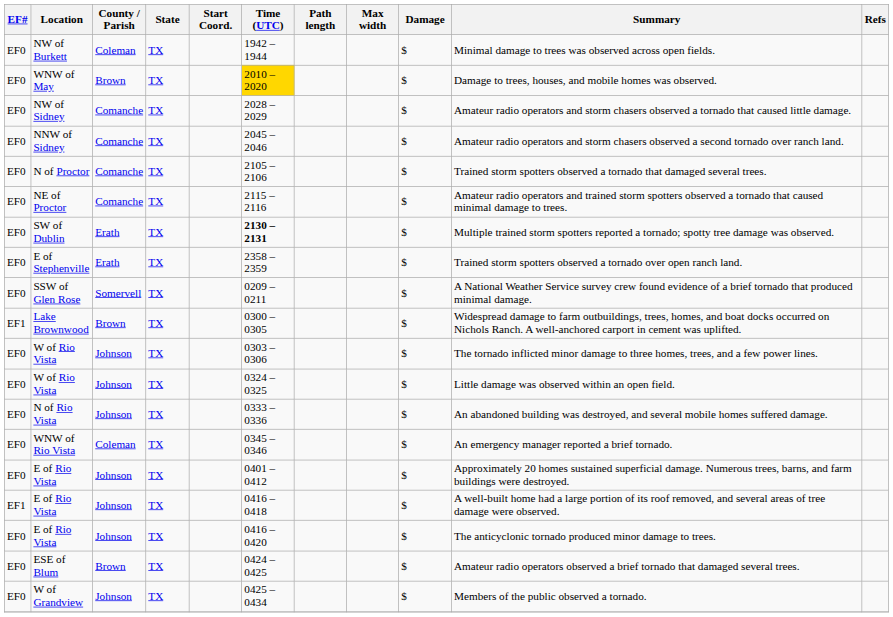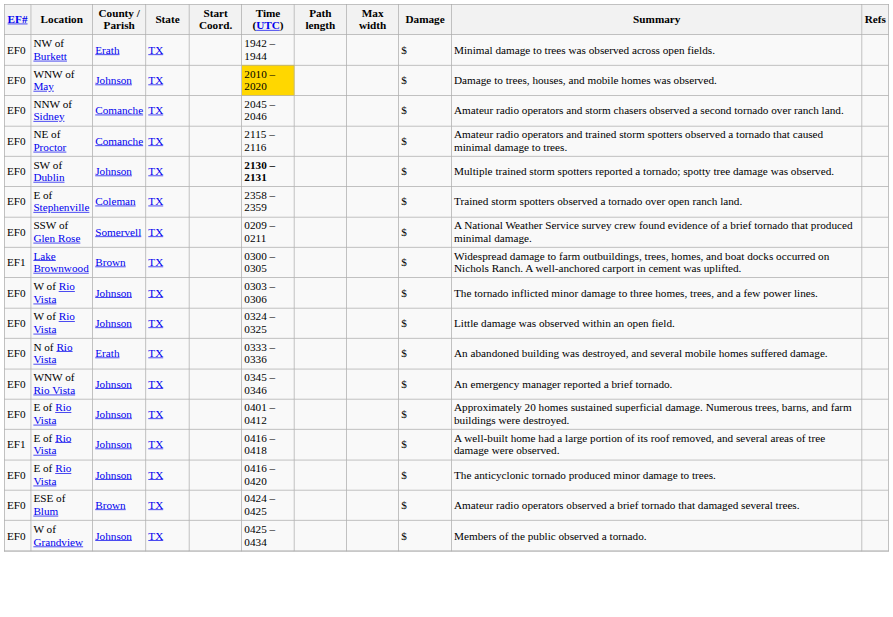(115, 50) Coleman -> (107, 50) Erath
(110, 80) Brown -> (114, 80) Johnson
- row: (16, 110)
- row: (16, 171)
(107, 232) Erath -> (114, 171) Johnson
(107, 262) Erath -> (115, 201) Coleman
(114, 414) Johnson -> (107, 353) Erath
(115, 444) Coleman -> (114, 384) Johnson
